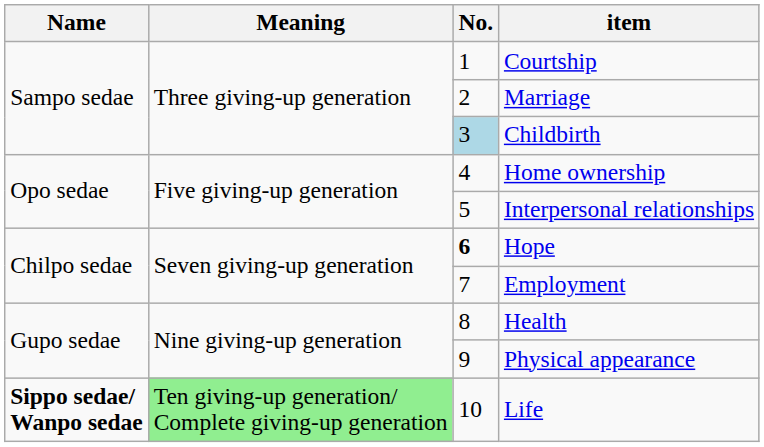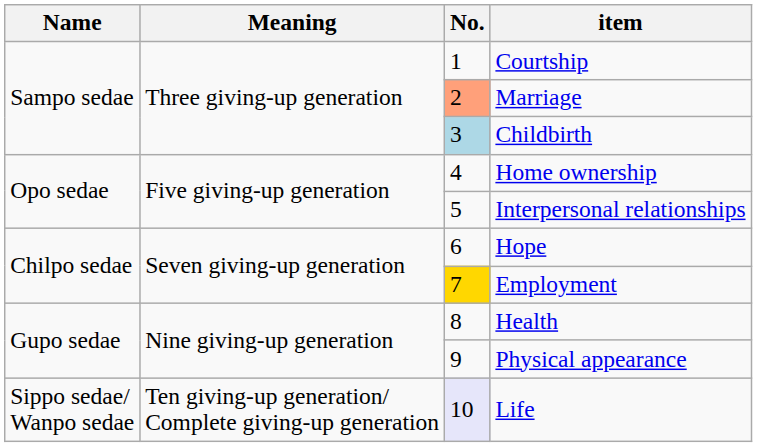(464, 97) no background -> (456, 97) lightsalmon background
(464, 246) bold -> (456, 246) normal
(464, 284) no background -> (456, 284) gold background
(76, 409) bold -> (72, 409) normal
(301, 409) lightgreen background -> (292, 409) no background
(470, 409) no background -> (462, 409) lavender background
